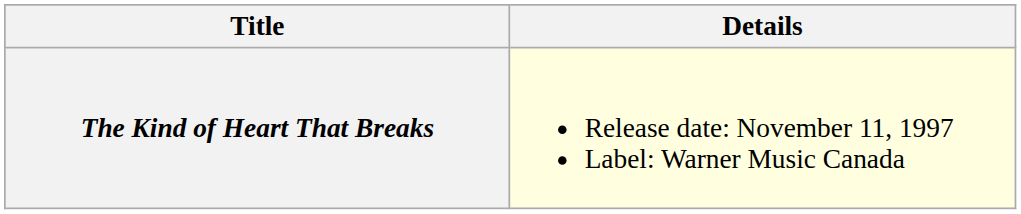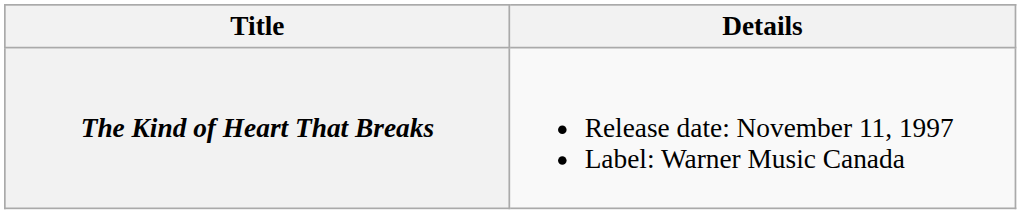(762, 143) lightyellow background -> (762, 143) no background
